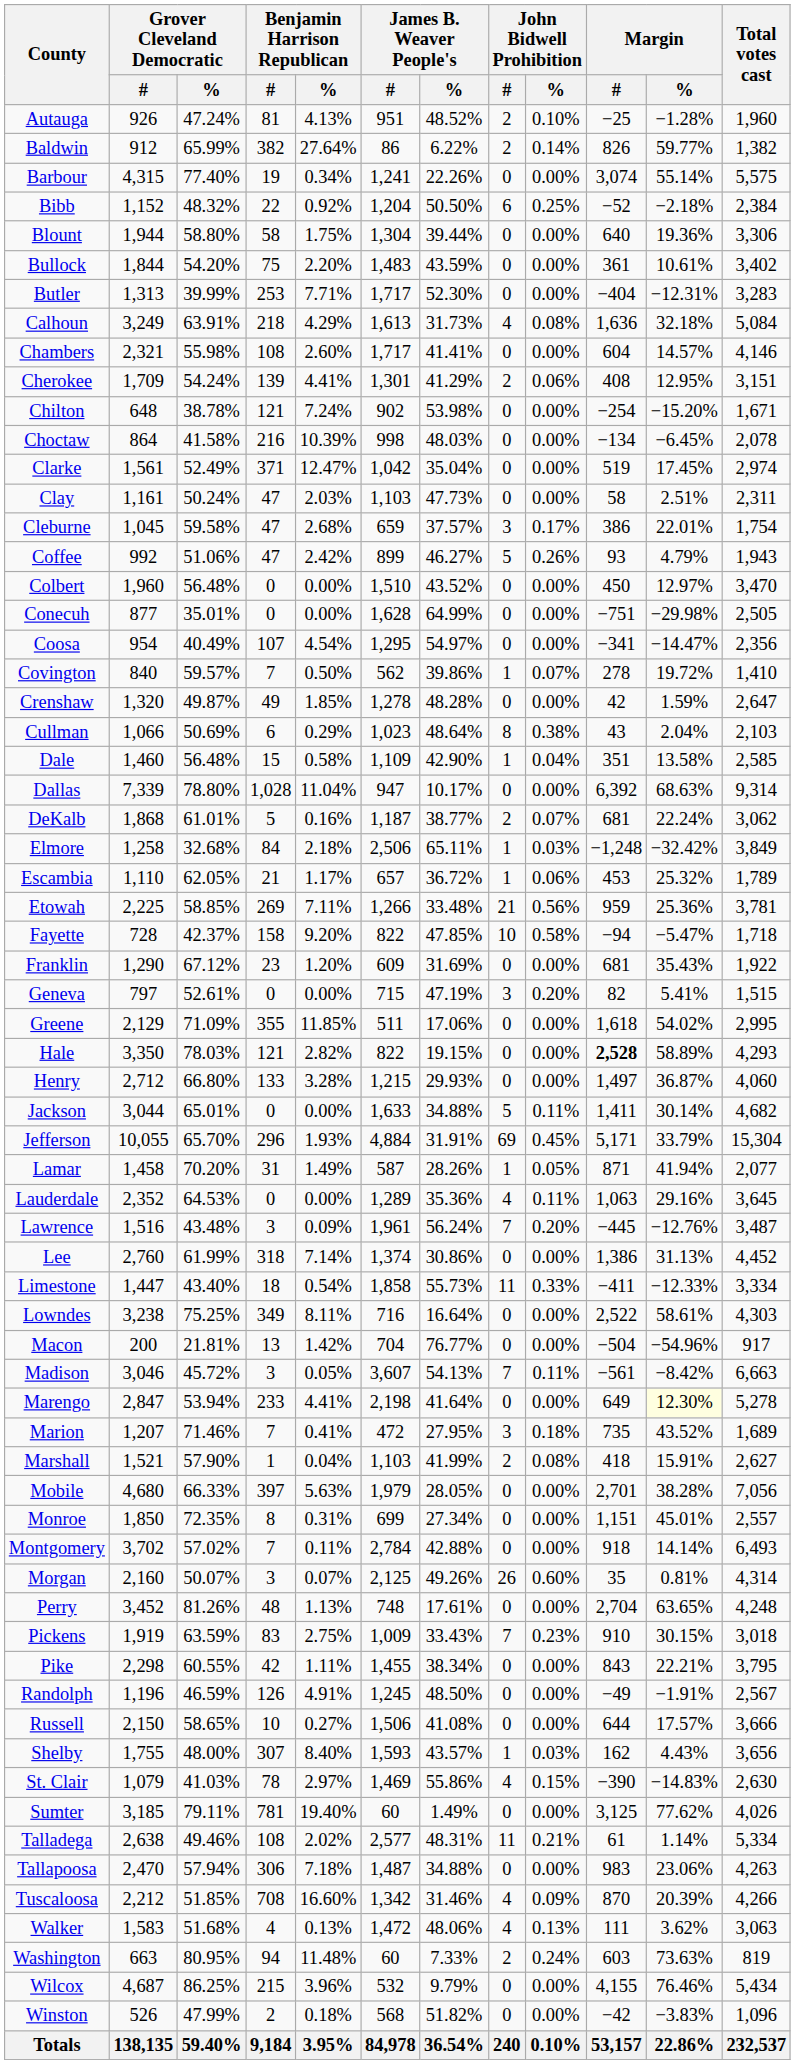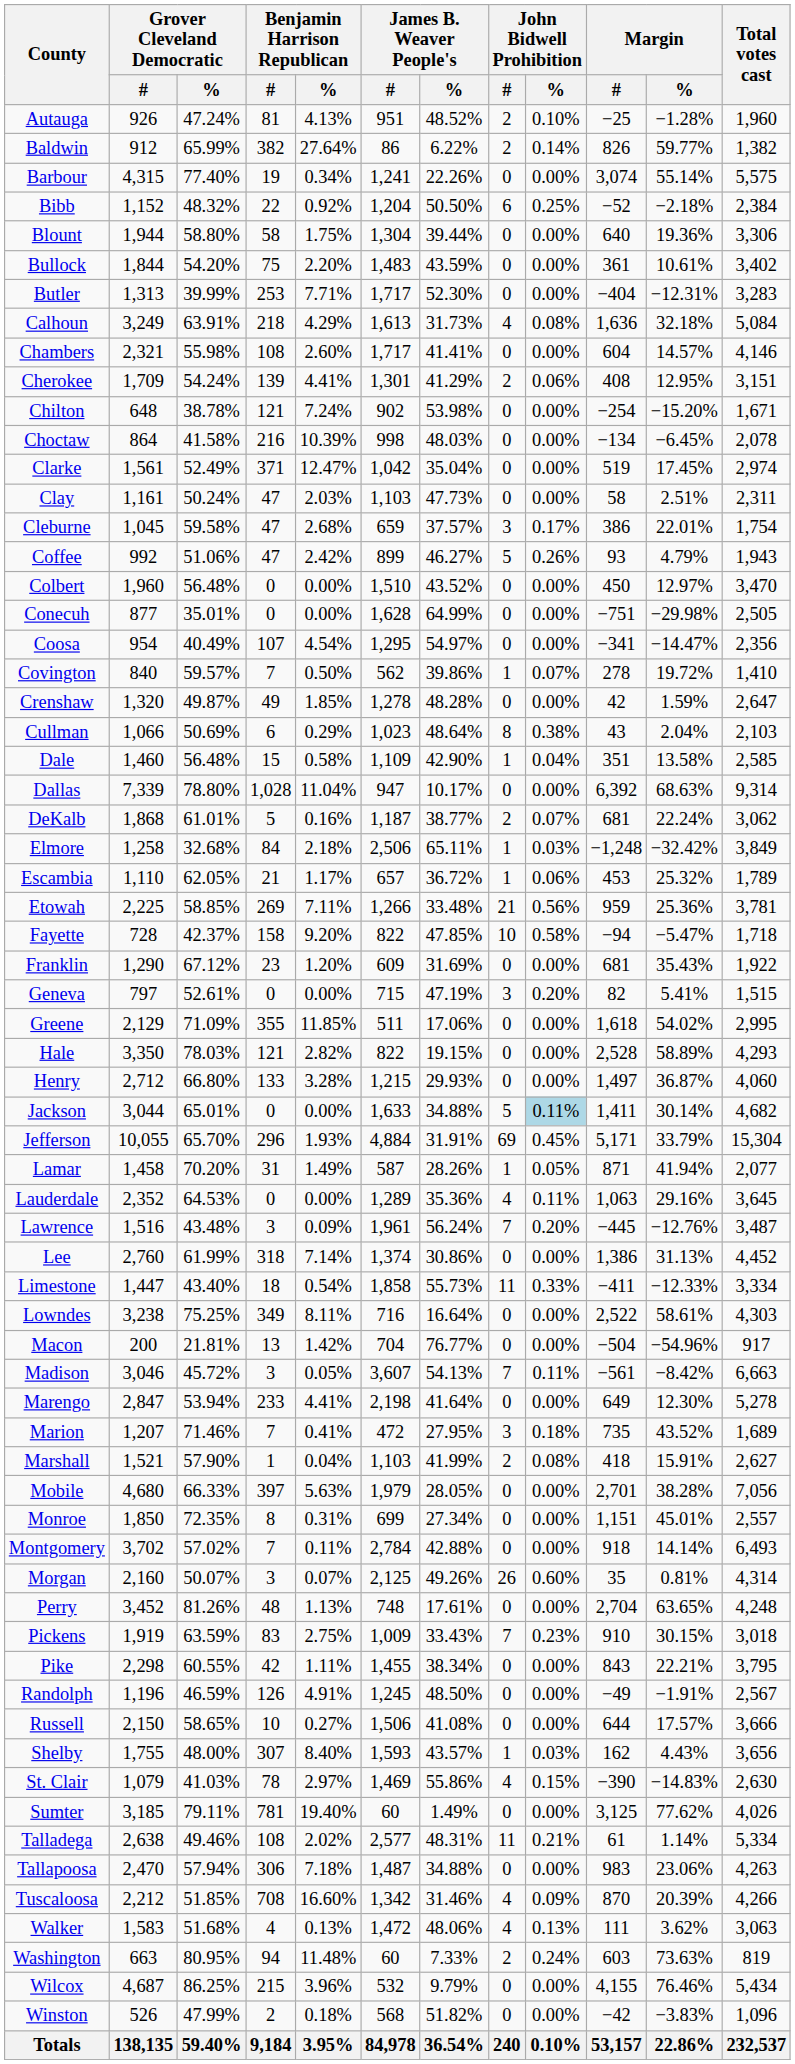(616, 1052) bold -> (616, 1052) normal
(556, 1111) no background -> (556, 1111) lightblue background
(684, 1402) lightyellow background -> (684, 1402) no background
